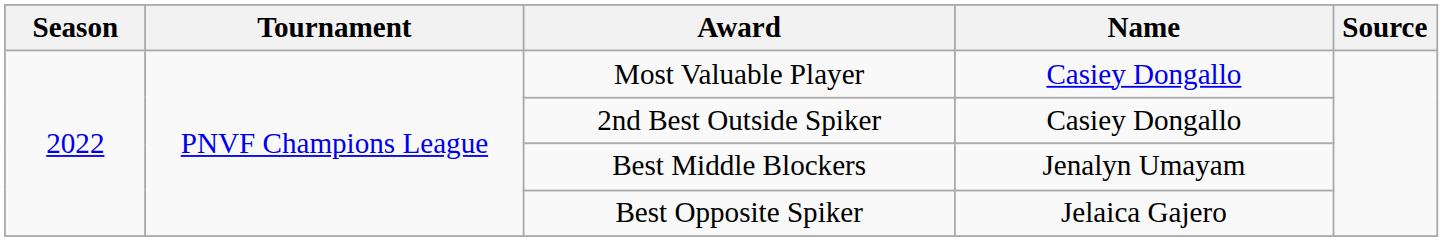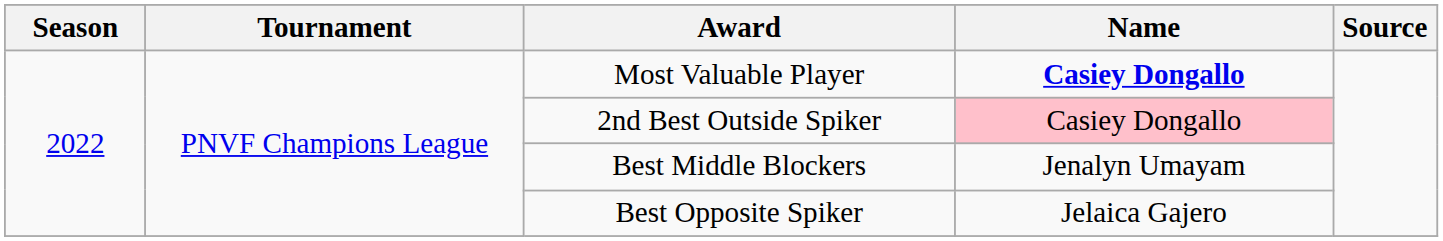(1144, 73) normal -> (1144, 73) bold
(1144, 119) no background -> (1144, 119) pink background
